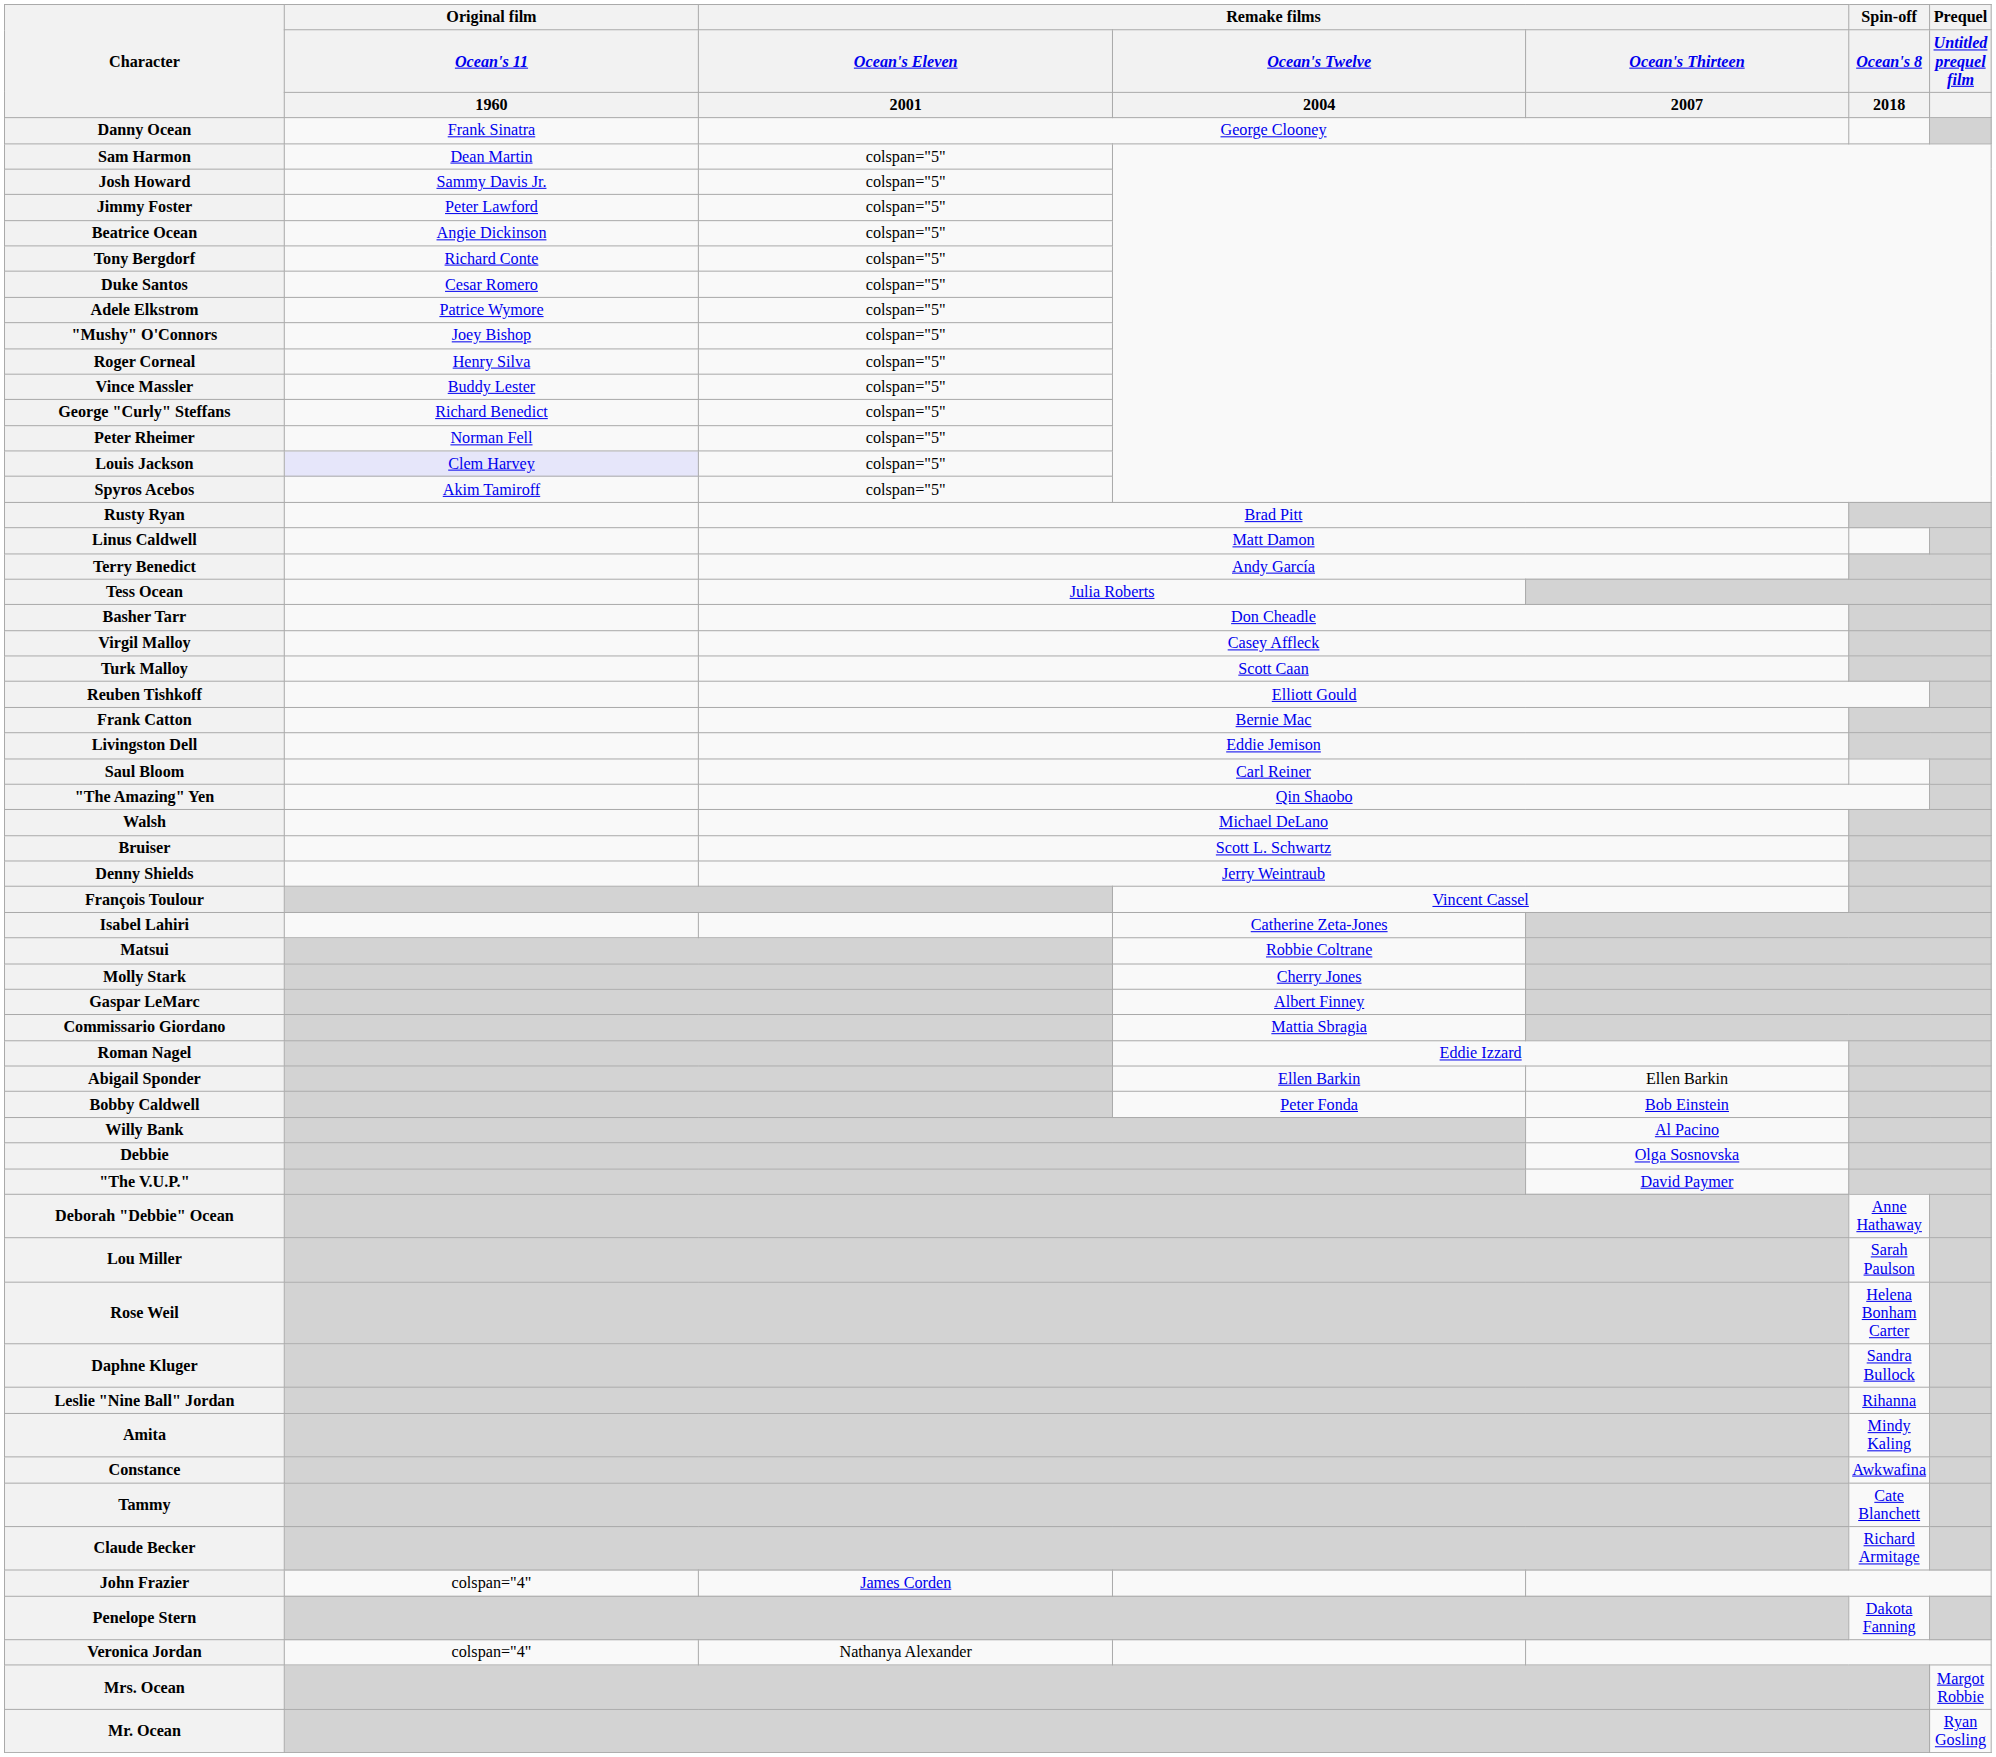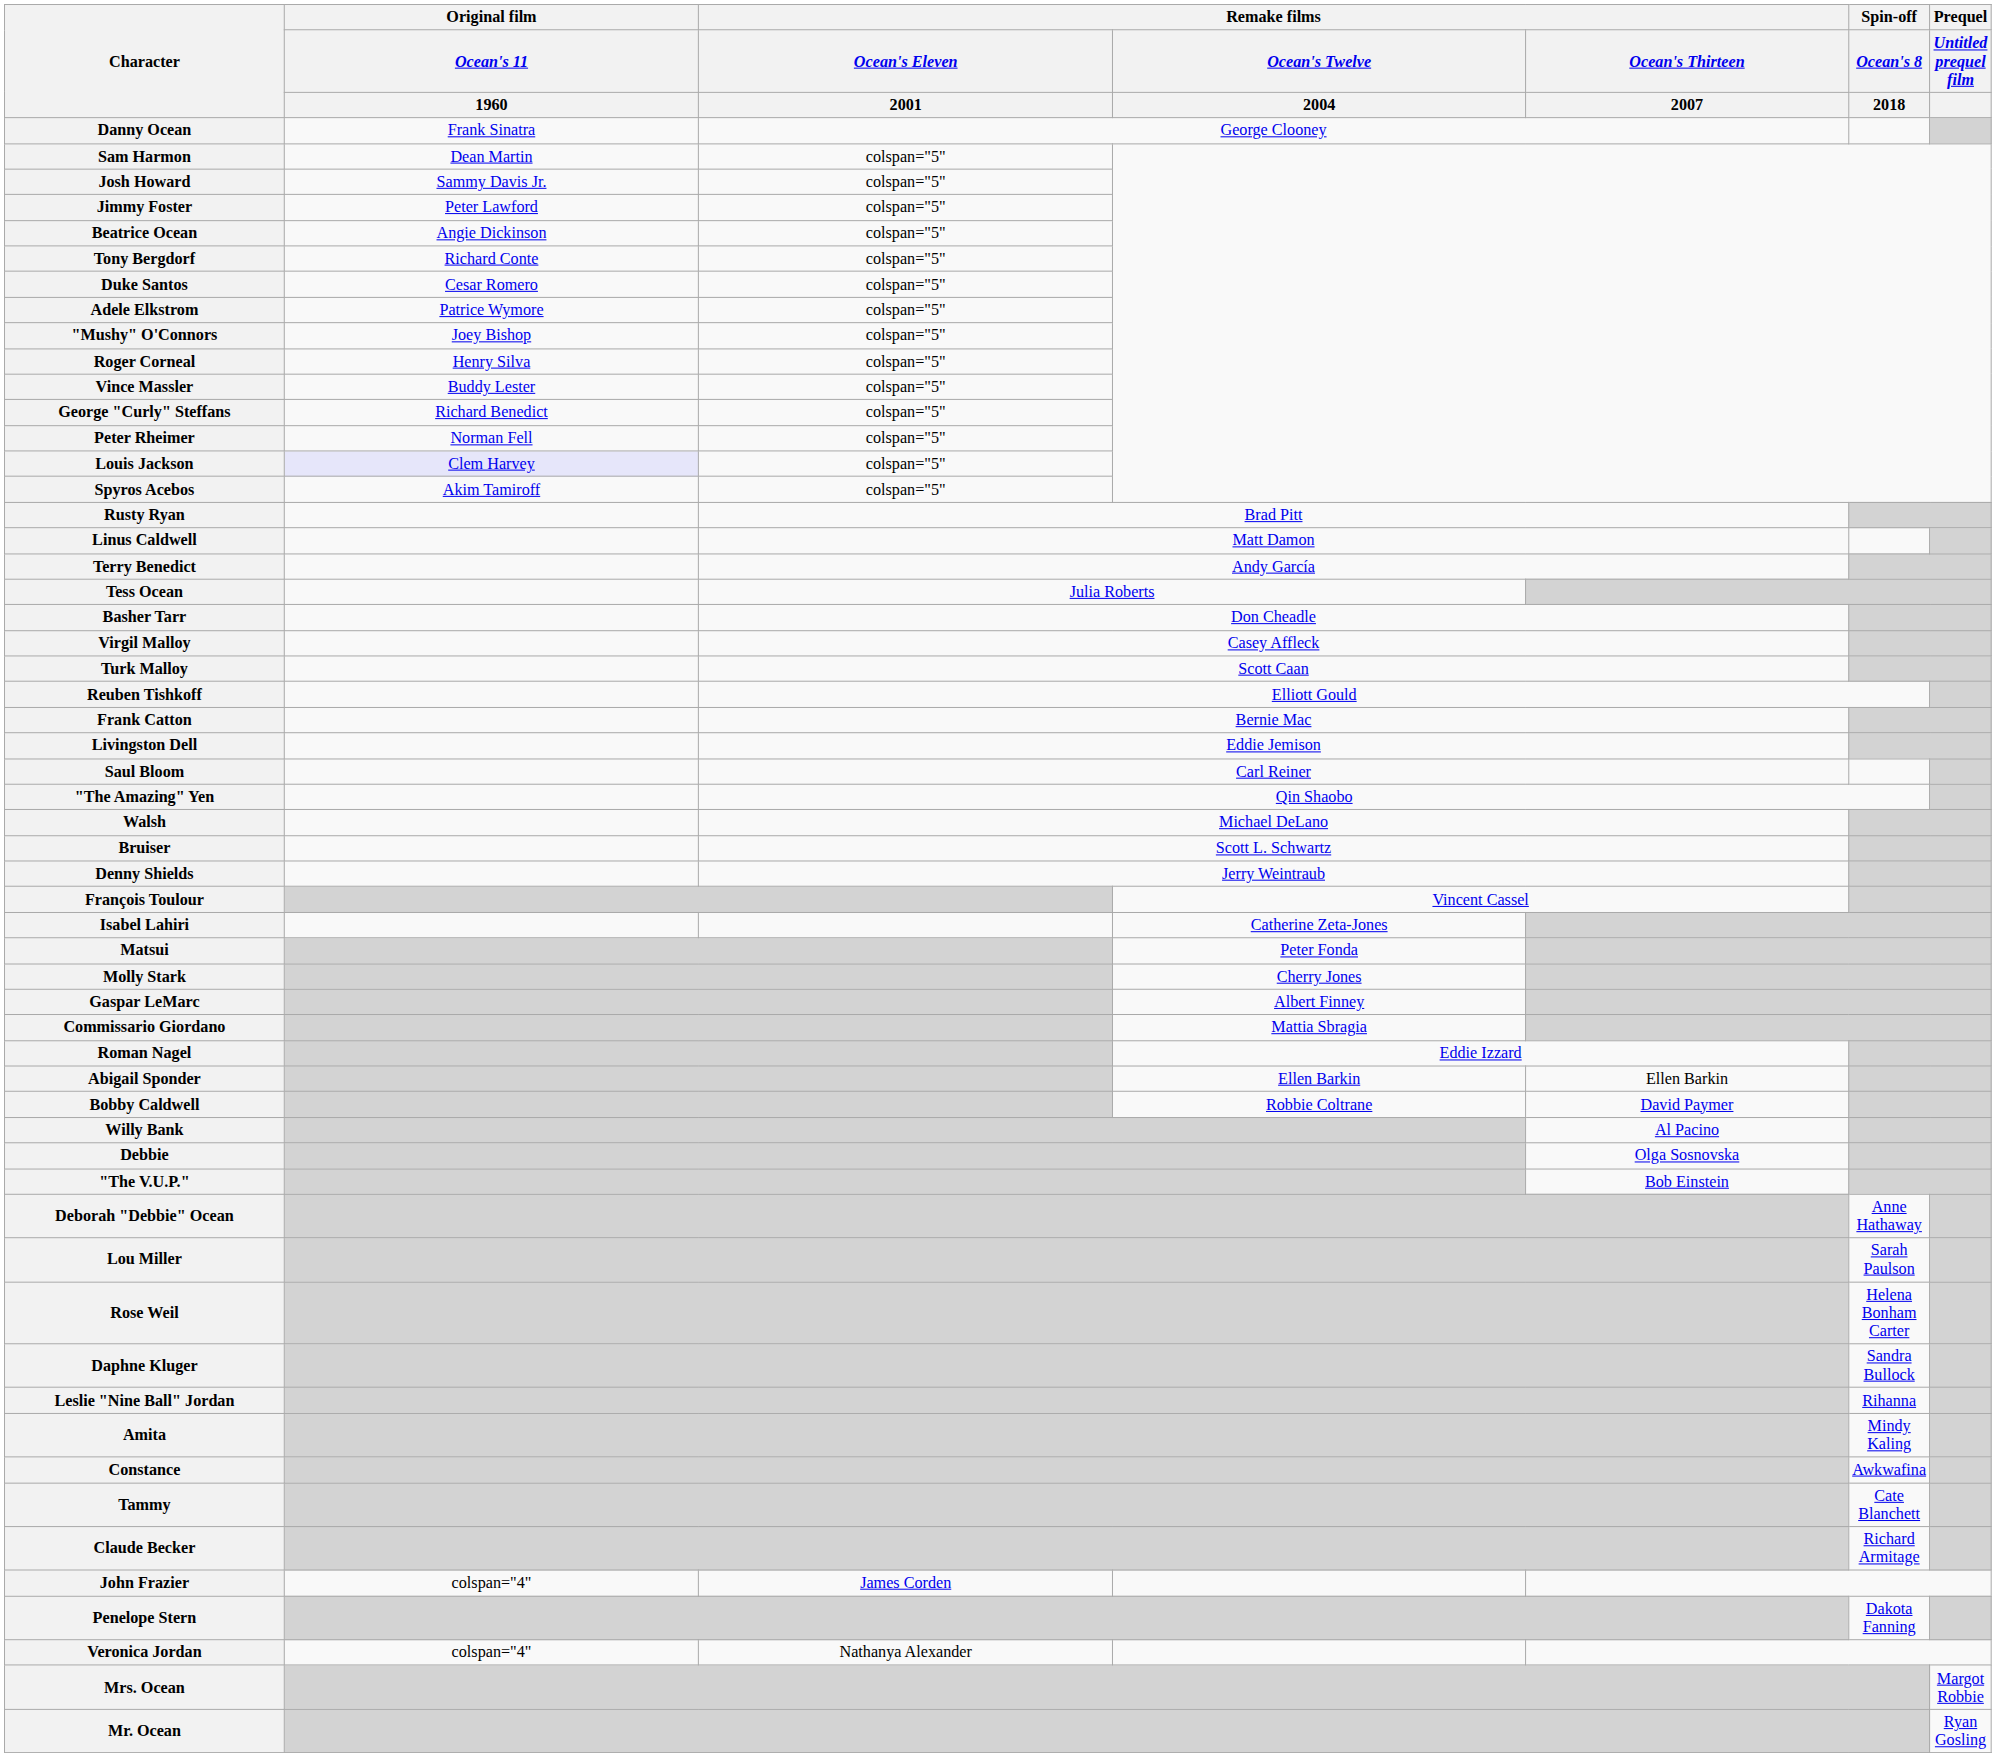(1319, 950) Robbie Coltrane -> (1319, 950) Peter Fonda
(1319, 1104) Peter Fonda -> (1319, 1104) Robbie Coltrane
(1687, 1104) Bob Einstein -> (1687, 1104) David Paymer
(1687, 1181) David Paymer -> (1687, 1181) Bob Einstein
